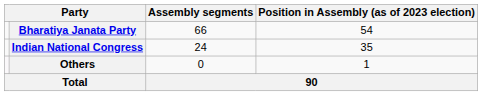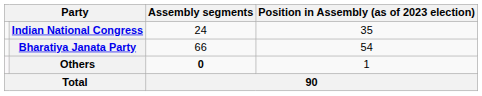rows swapped: (77, 30) <-> (77, 47)
(201, 64) normal -> (201, 64) bold
